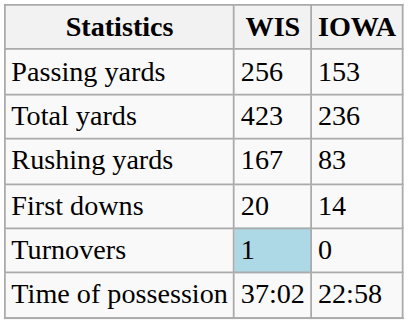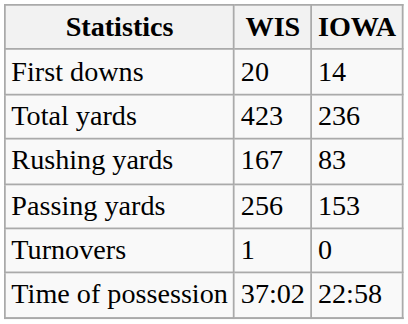rows swapped: (77, 205) <-> (88, 71)
(248, 250) lightblue background -> (248, 250) no background
